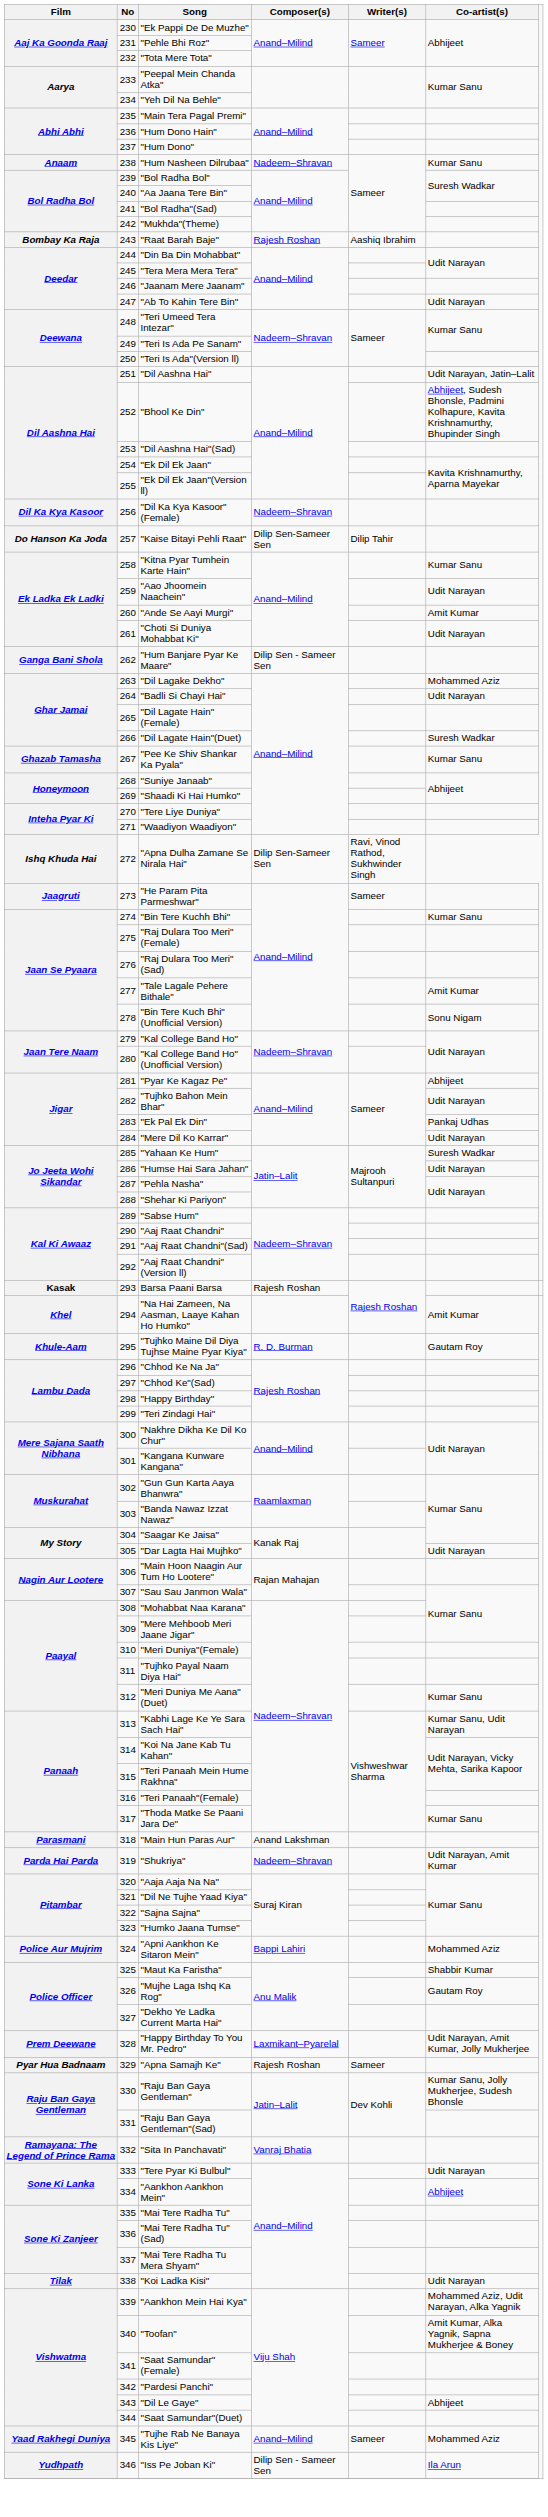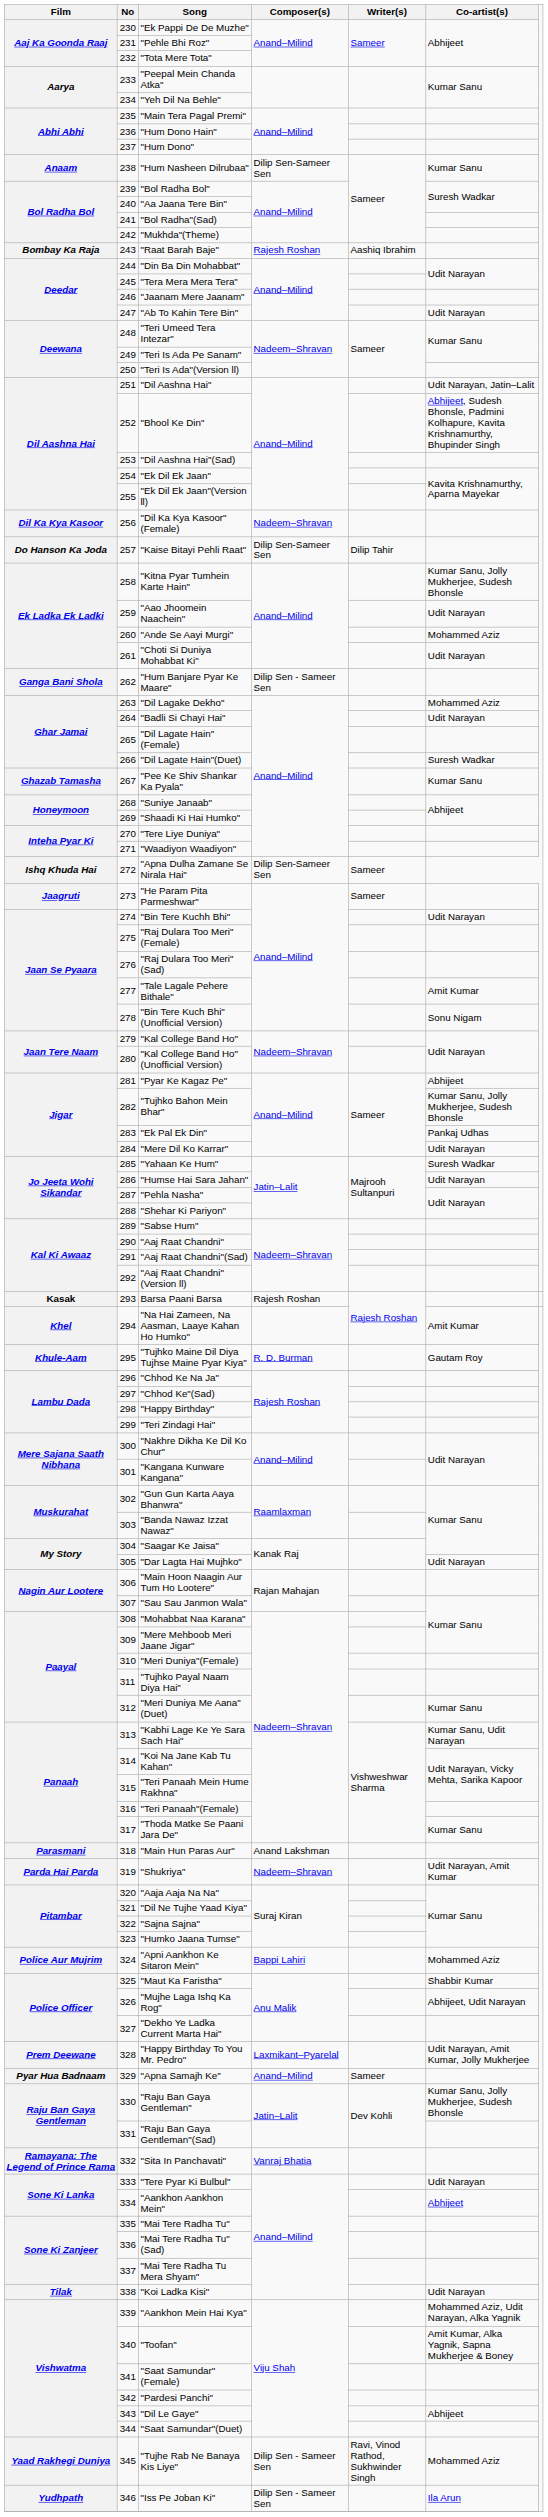(293, 162) Nadeem–Shravan -> (292, 168) Dilip Sen-Sameer Sen
(455, 565) Kumar Sanu -> (470, 581) Kumar Sanu, Jolly Mukherjee, Sudesh Bhonsle
(453, 612) Amit Kumar -> (464, 634) Mohammed Aziz
(376, 858) Ravi, Vinod Rathod, Sukhwinder Singh -> (368, 869) Sameer
(455, 917) Kumar Sanu -> (456, 917) Udit Narayan
(456, 1101) Udit Narayan -> (470, 1107) Kumar Sanu, Jolly Mukherjee, Sudesh Bhonsle
(455, 1991) Gautam Roy -> (477, 2002) Abhijeet, Udit Narayan
(287, 2065) Rajesh Roshan -> (283, 2076) Anand–Milind
(283, 2439) Anand–Milind -> (295, 2461) Dilip Sen - Sameer Sen
(368, 2439) Sameer -> (376, 2461) Ravi, Vinod Rathod, Sukhwinder Singh
